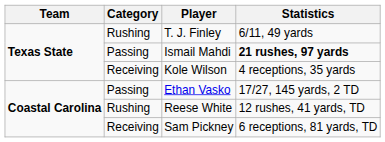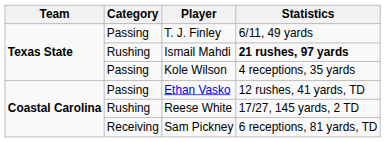(128, 33) Rushing -> (128, 33) Passing
(128, 52) Passing -> (128, 52) Rushing
(133, 71) Receiving -> (128, 71) Passing
(299, 89) 17/27, 145 yards, 2 TD -> (302, 89) 12 rushes, 41 yards, TD
(302, 108) 12 rushes, 41 yards, TD -> (299, 108) 17/27, 145 yards, 2 TD
